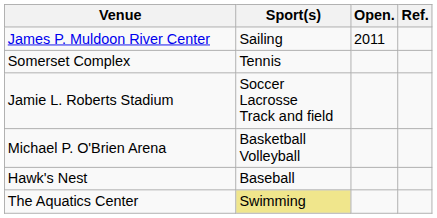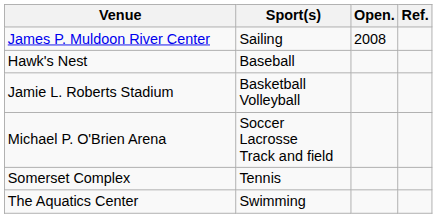(370, 38) 2011 -> (370, 38) 2008
rows swapped: (48, 178) <-> (69, 61)
(286, 100) Soccer Lacrosse Track and field -> (273, 92) Basketball Volleyball
(273, 147) Basketball Volleyball -> (286, 139) Soccer Lacrosse Track and field
(273, 201) khaki background -> (273, 201) no background
